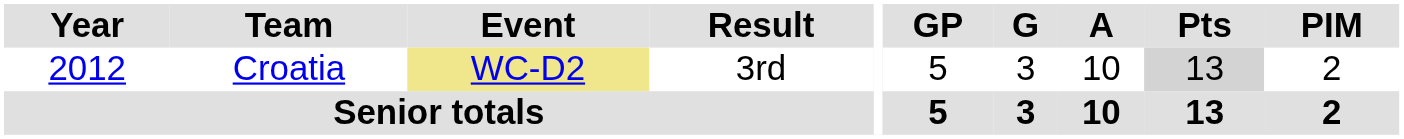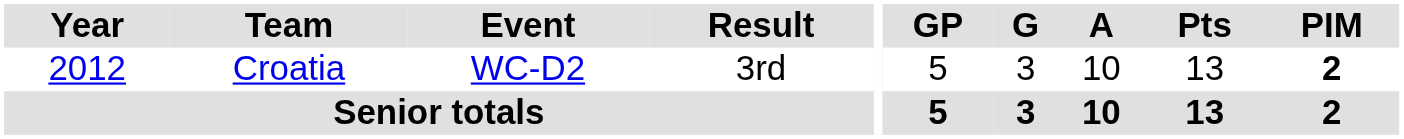(528, 68) khaki background -> (528, 68) no background
(1205, 68) lightgrey background -> (1205, 68) no background
(1332, 68) normal -> (1332, 68) bold
